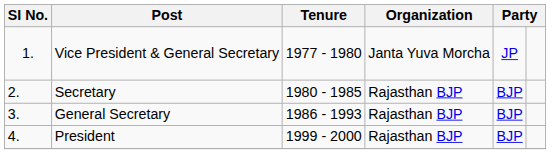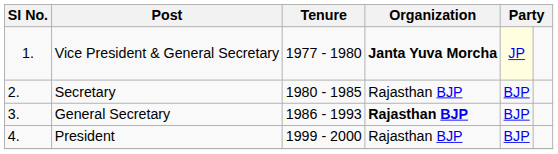(429, 53) normal -> (433, 53) bold
(510, 53) no background -> (517, 53) lightyellow background
(415, 114) normal -> (418, 114) bold
